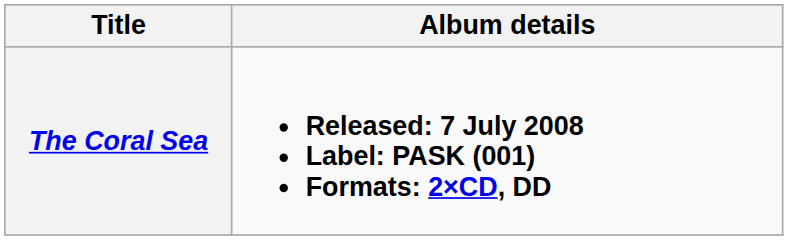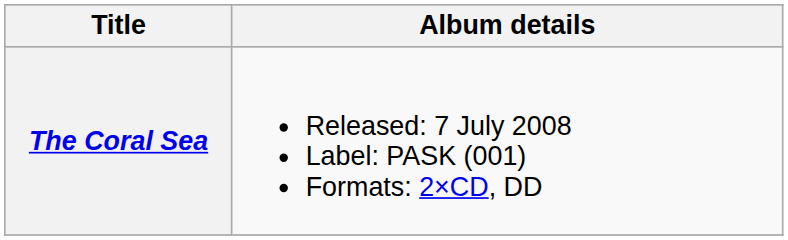(507, 156) bold -> (507, 156) normal
